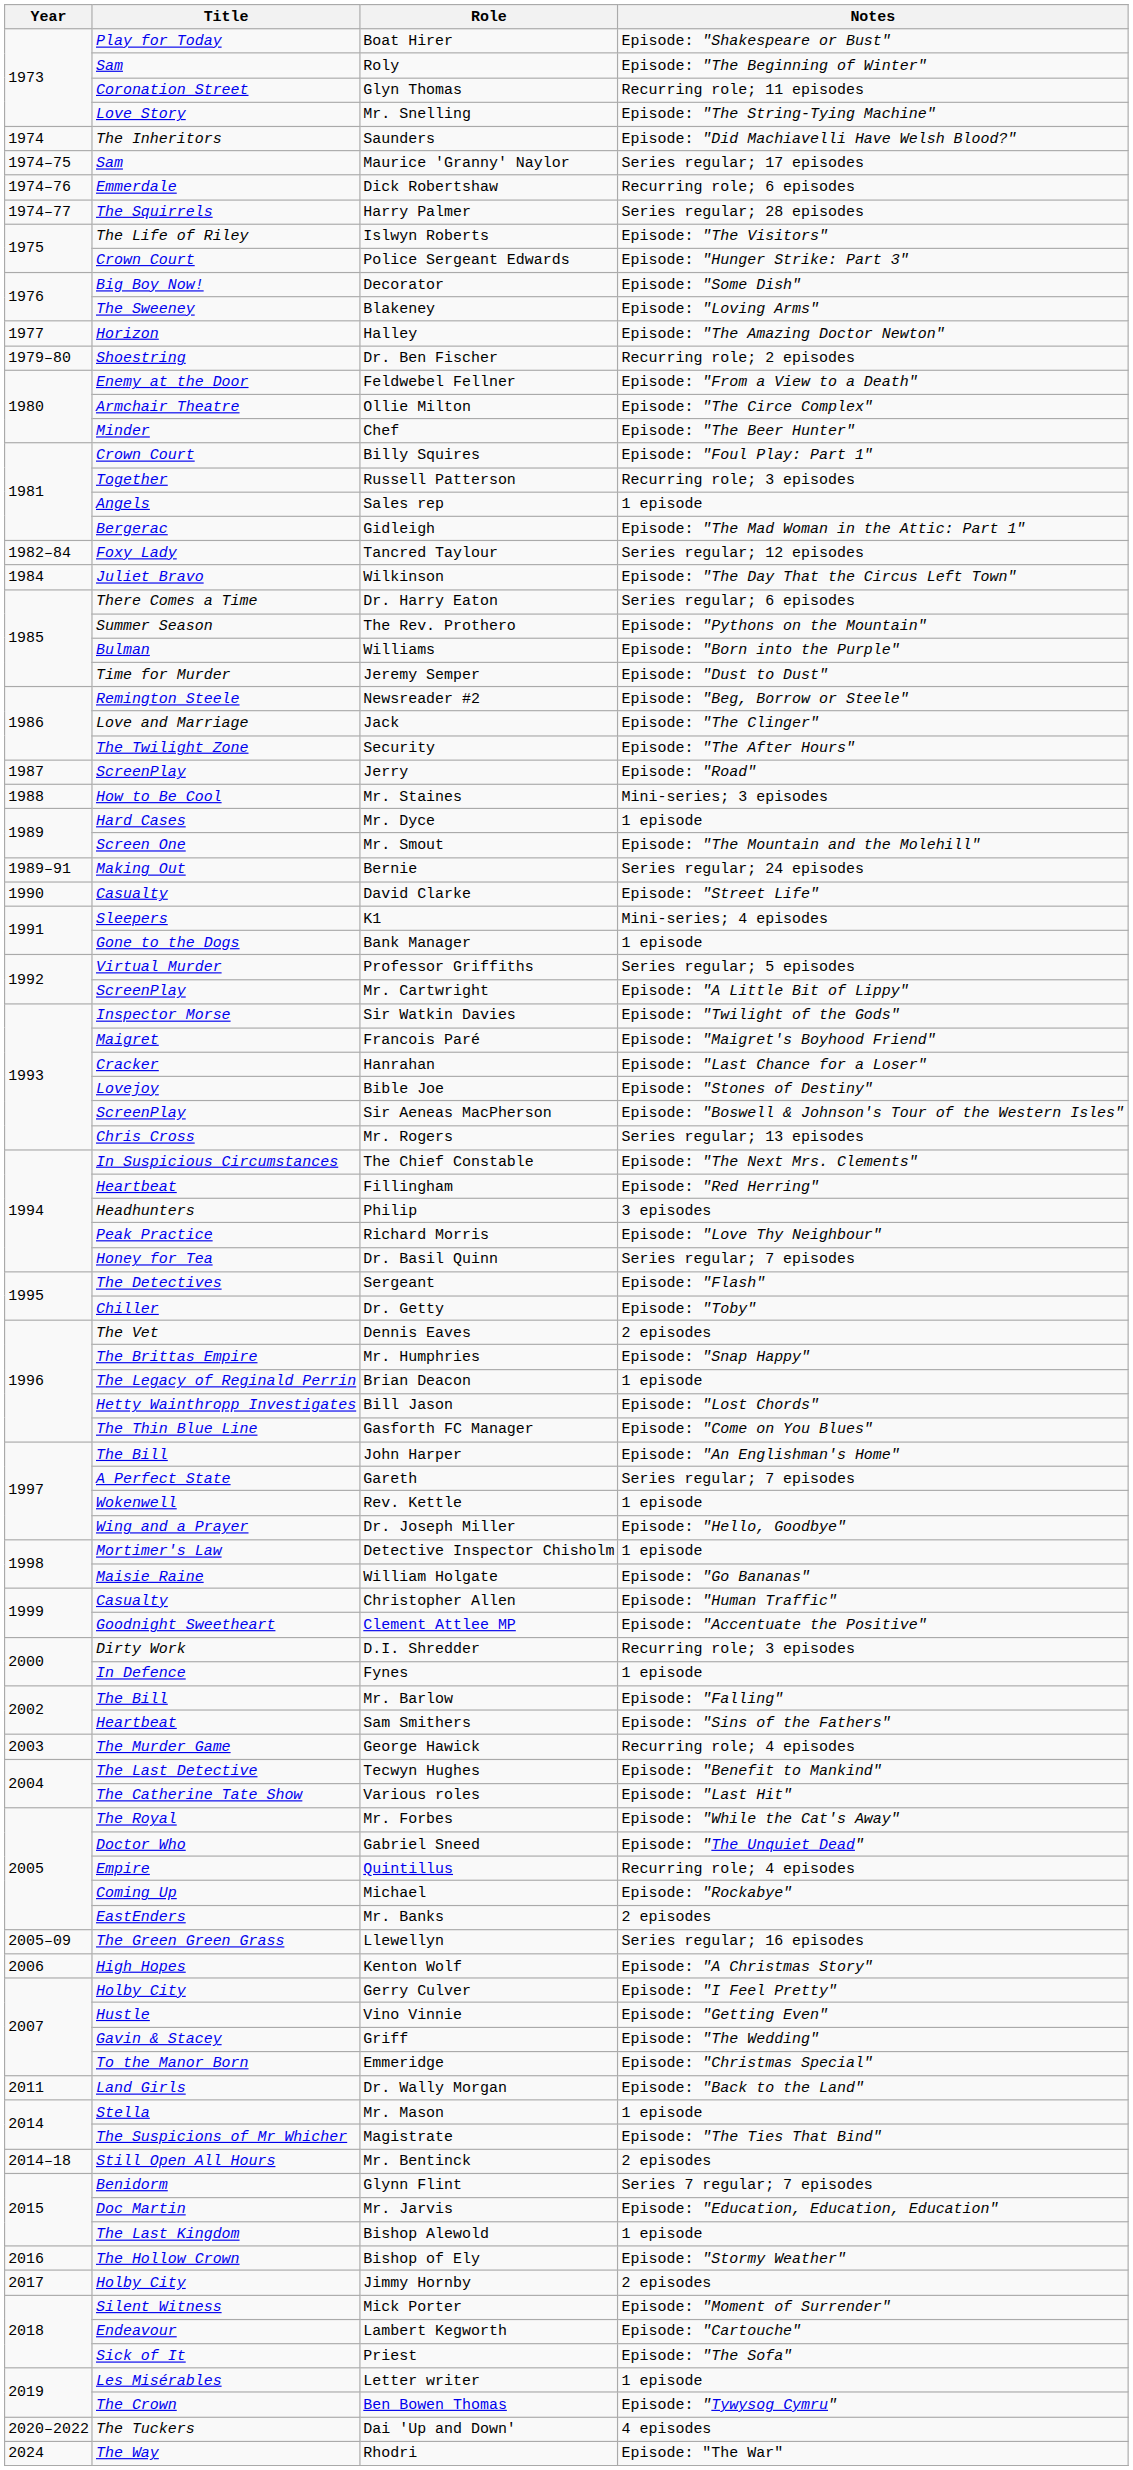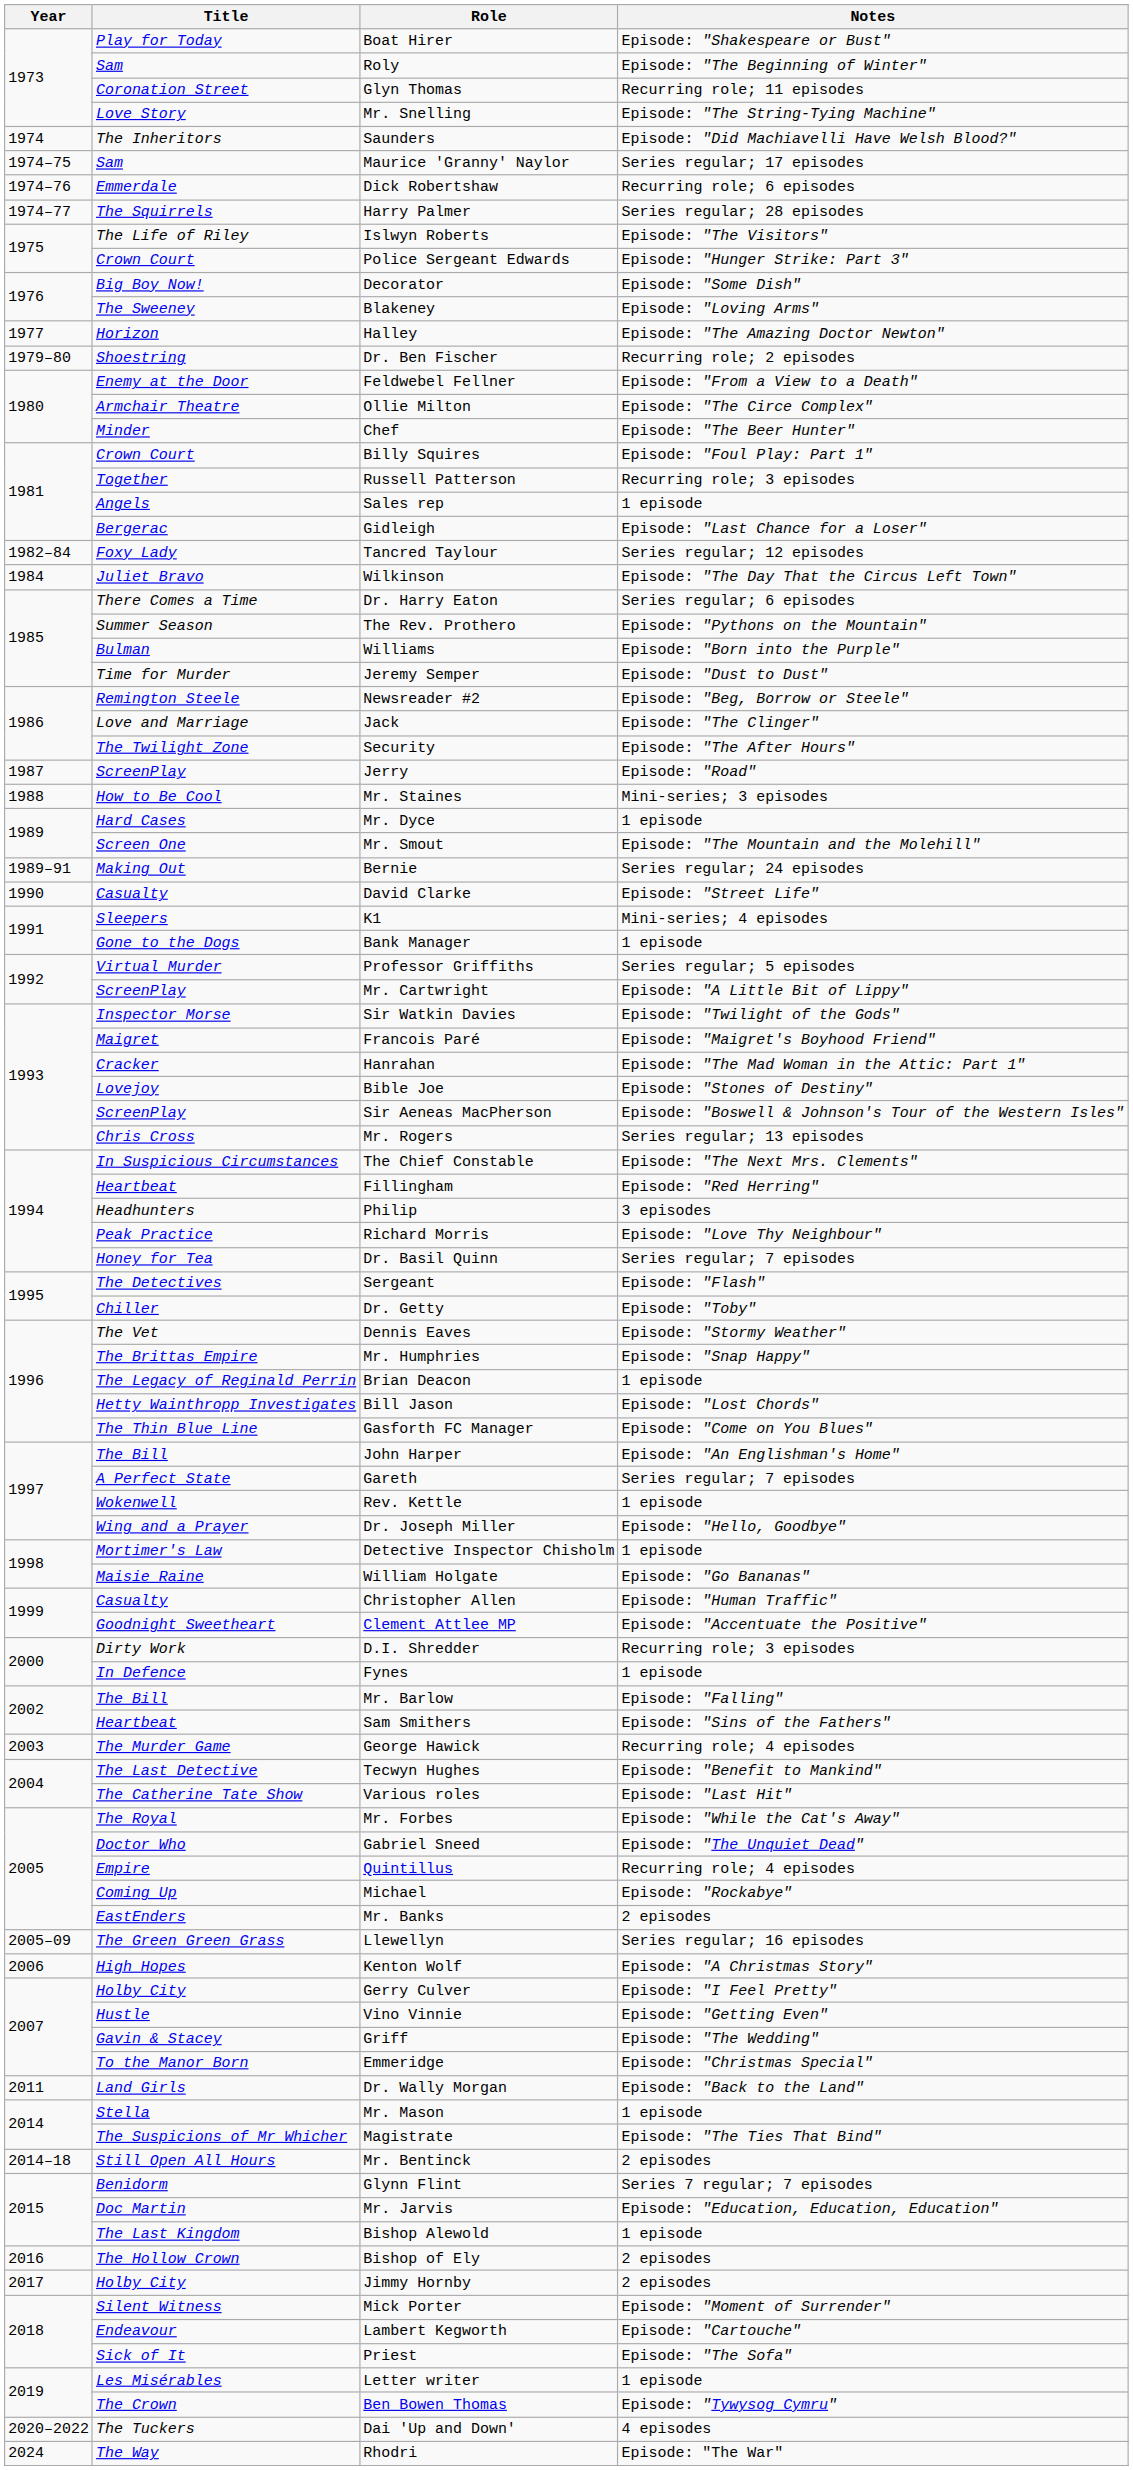(823, 528) Episode: "The Mad Woman in the Attic: Part 1" -> (774, 528) Episode: "Last Chance for a Loser"
(774, 1064) Episode: "Last Chance for a Loser" -> (823, 1064) Episode: "The Mad Woman in the Attic: Part 1"
(666, 1333) 2 episodes -> (734, 1333) Episode: "Stormy Weather"
(734, 2258) Episode: "Stormy Weather" -> (666, 2258) 2 episodes
